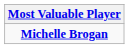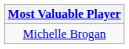(64, 33) bold -> (64, 33) normal
